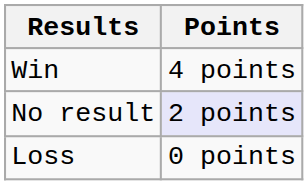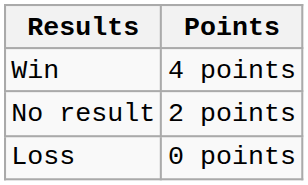(232, 114) lavender background -> (232, 114) no background
